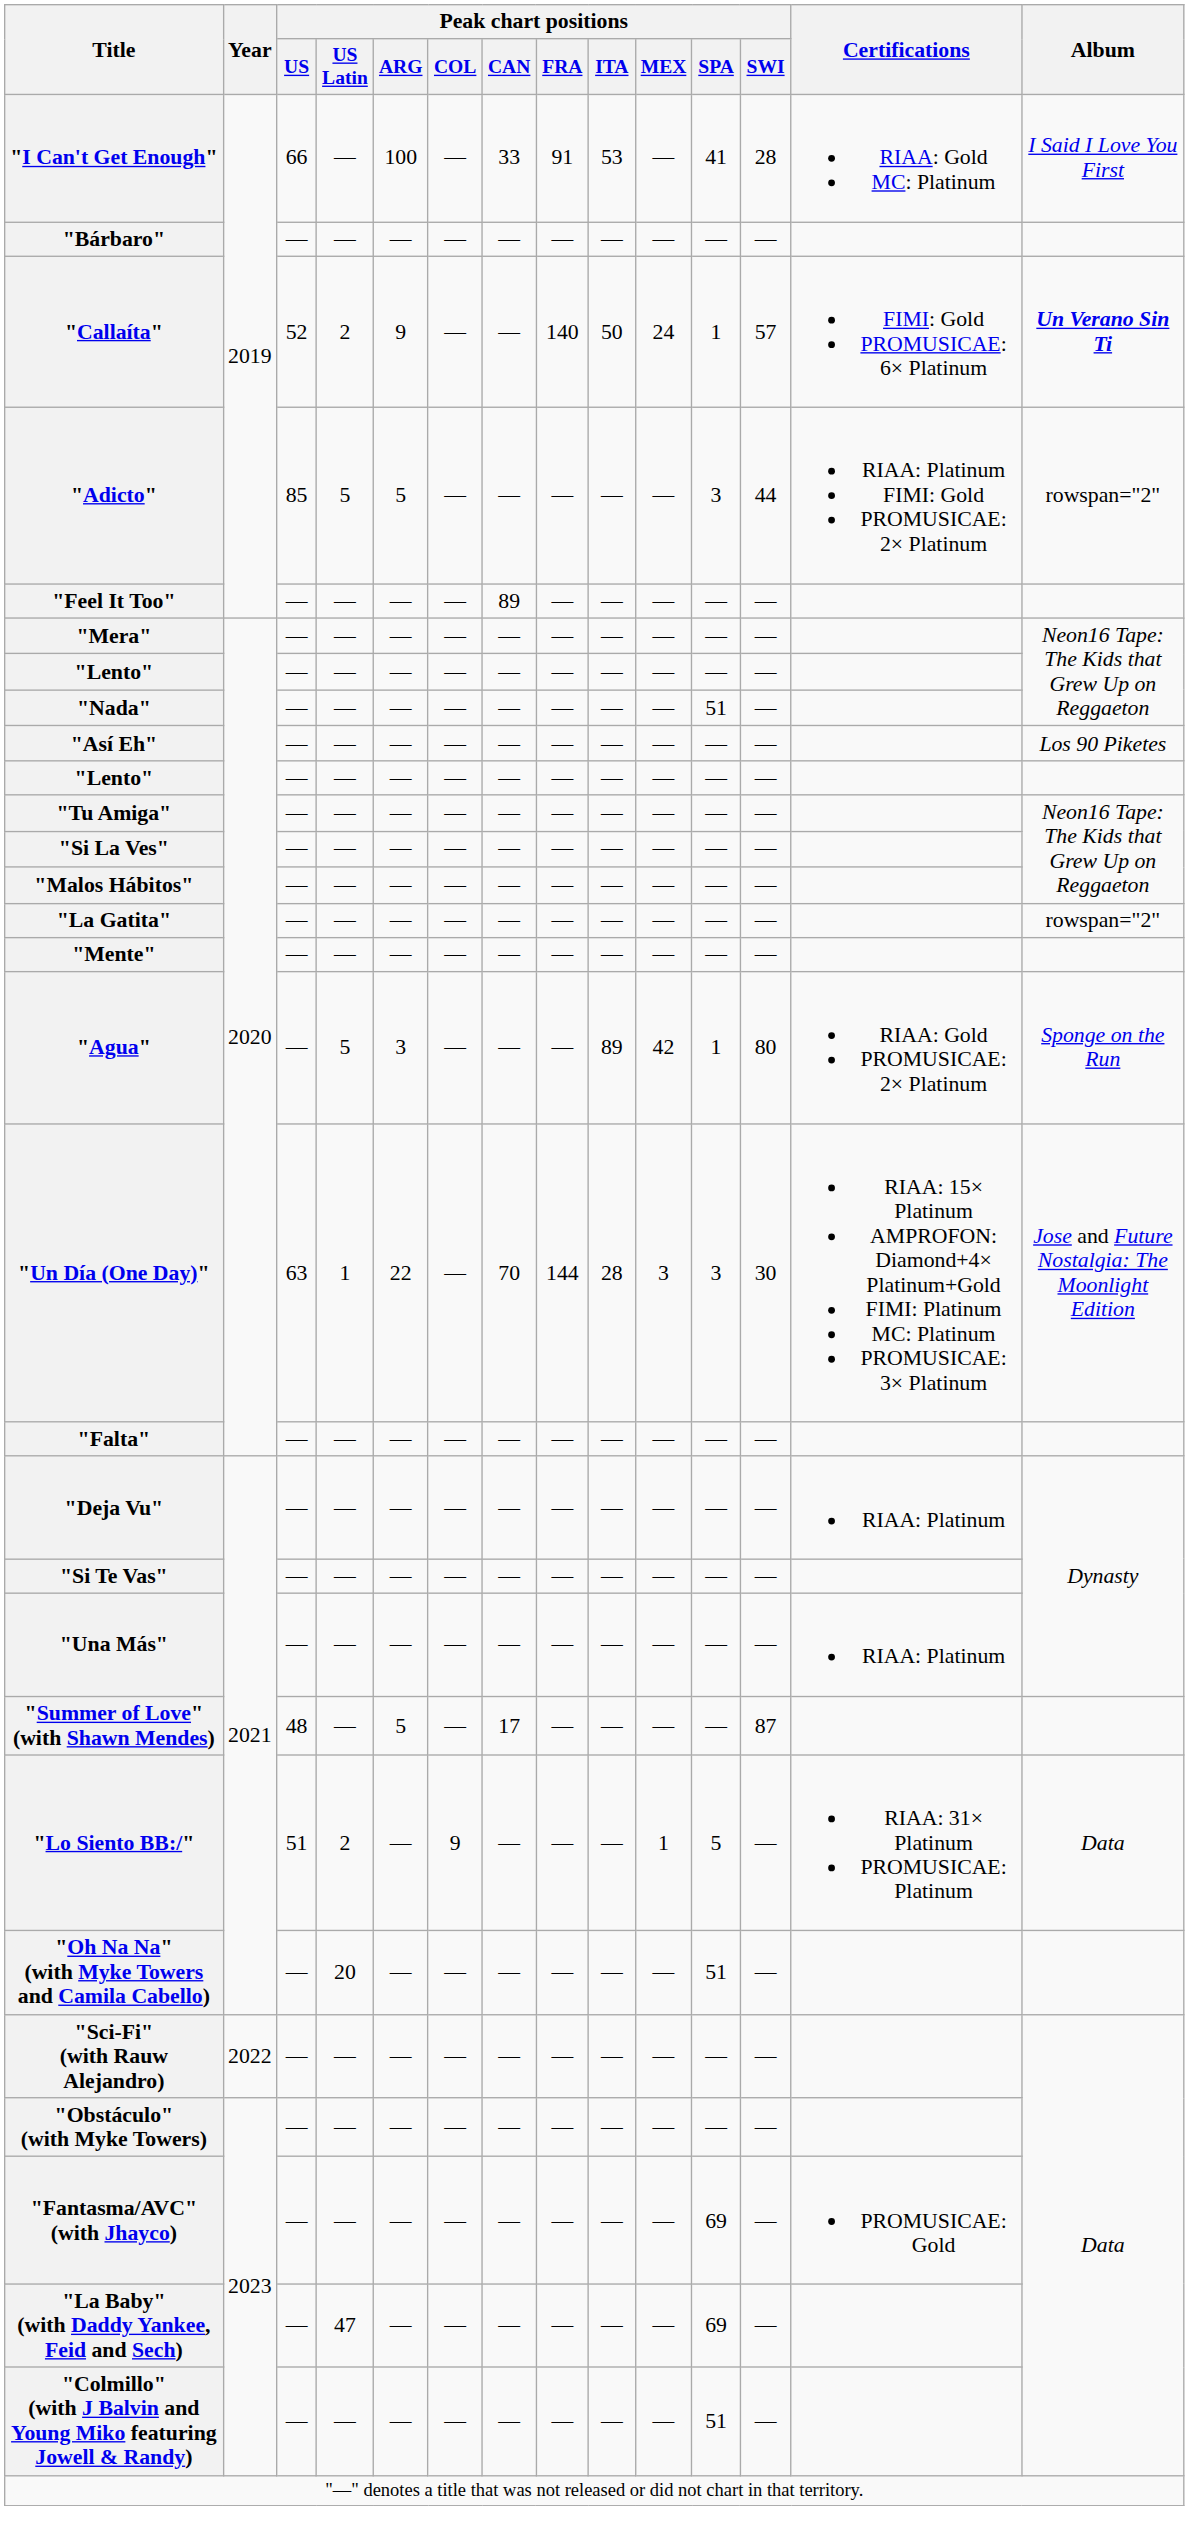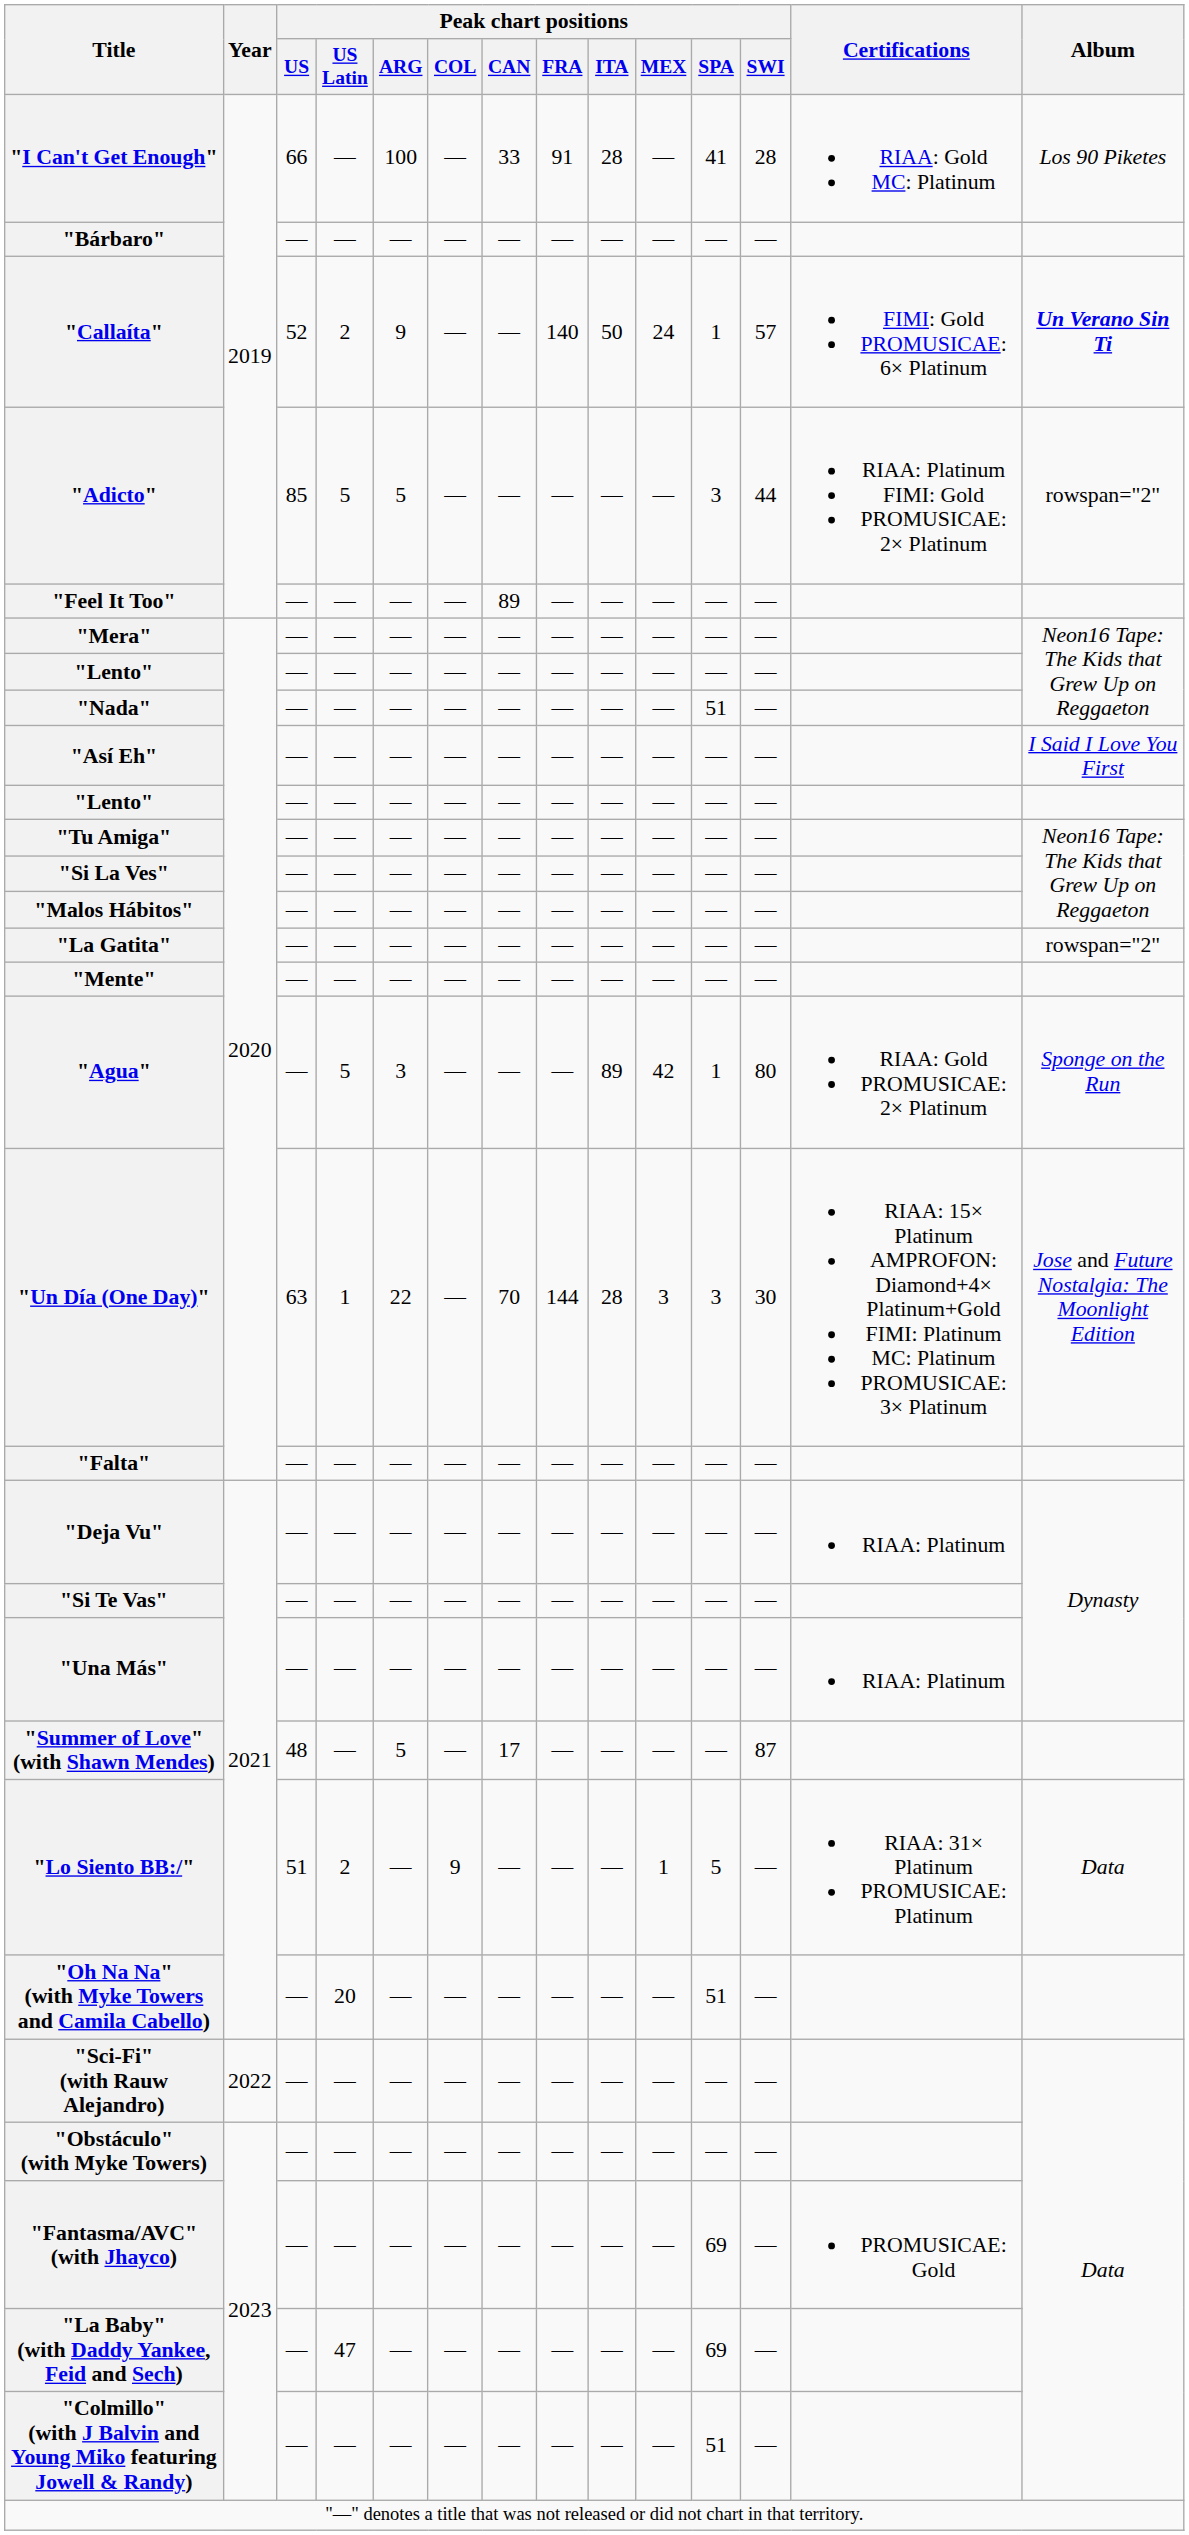(612, 157) 53 -> (612, 157) 28
(1103, 157) I Said I Love You First -> (1103, 157) Los 90 Piketes
(1103, 743) Los 90 Piketes -> (1103, 755) I Said I Love You First
